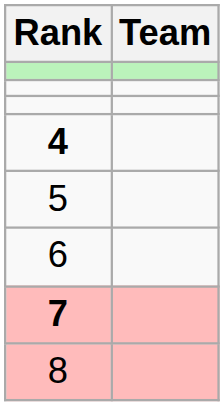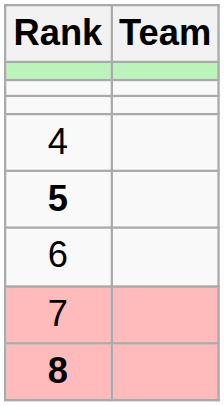(58, 141) bold -> (58, 141) normal
(58, 198) normal -> (58, 198) bold
(58, 313) bold -> (58, 313) normal
(58, 371) normal -> (58, 371) bold
